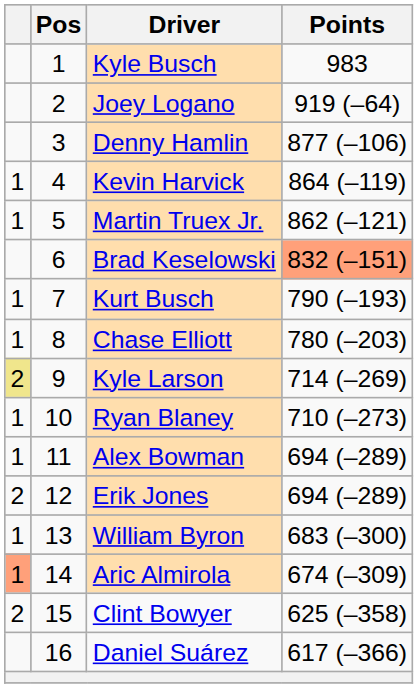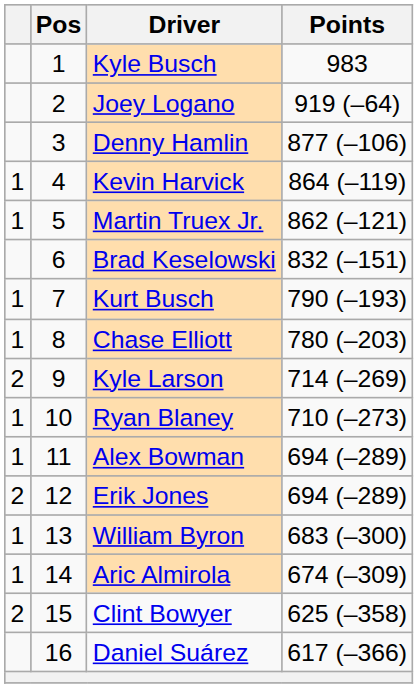(347, 260) lightsalmon background -> (347, 260) no background
(17, 378) khaki background -> (17, 378) no background
(17, 574) lightsalmon background -> (17, 574) no background
